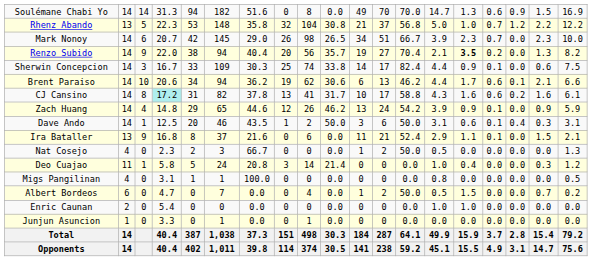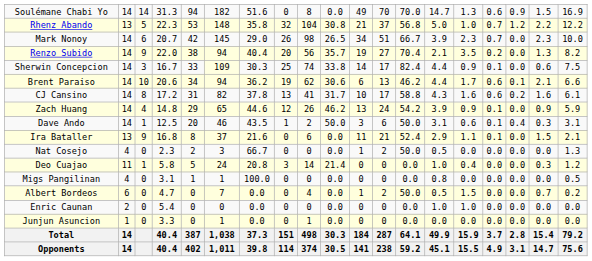(468, 53) bold -> (468, 53) normal
(222, 67) no background -> (222, 67) lightyellow background
(167, 95) paleturquoise background -> (167, 95) no background
